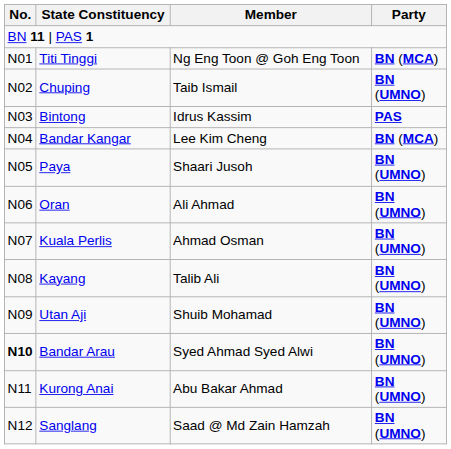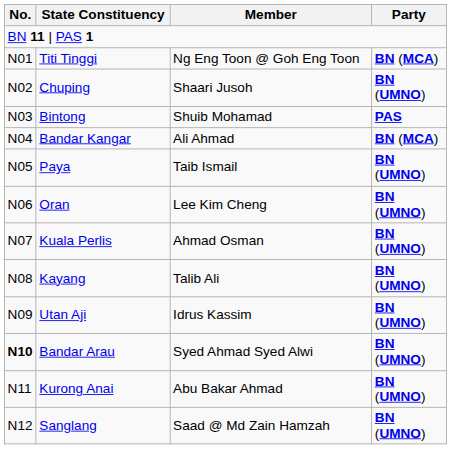(205, 87) Taib Ismail -> (213, 87) Shaari Jusoh
(212, 116) Idrus Kassim -> (223, 116) Shuib Mohamad
(220, 138) Lee Kim Cheng -> (204, 138) Ali Ahmad
(213, 167) Shaari Jusoh -> (205, 167) Taib Ismail
(204, 204) Ali Ahmad -> (220, 204) Lee Kim Cheng
(223, 315) Shuib Mohamad -> (212, 315) Idrus Kassim
